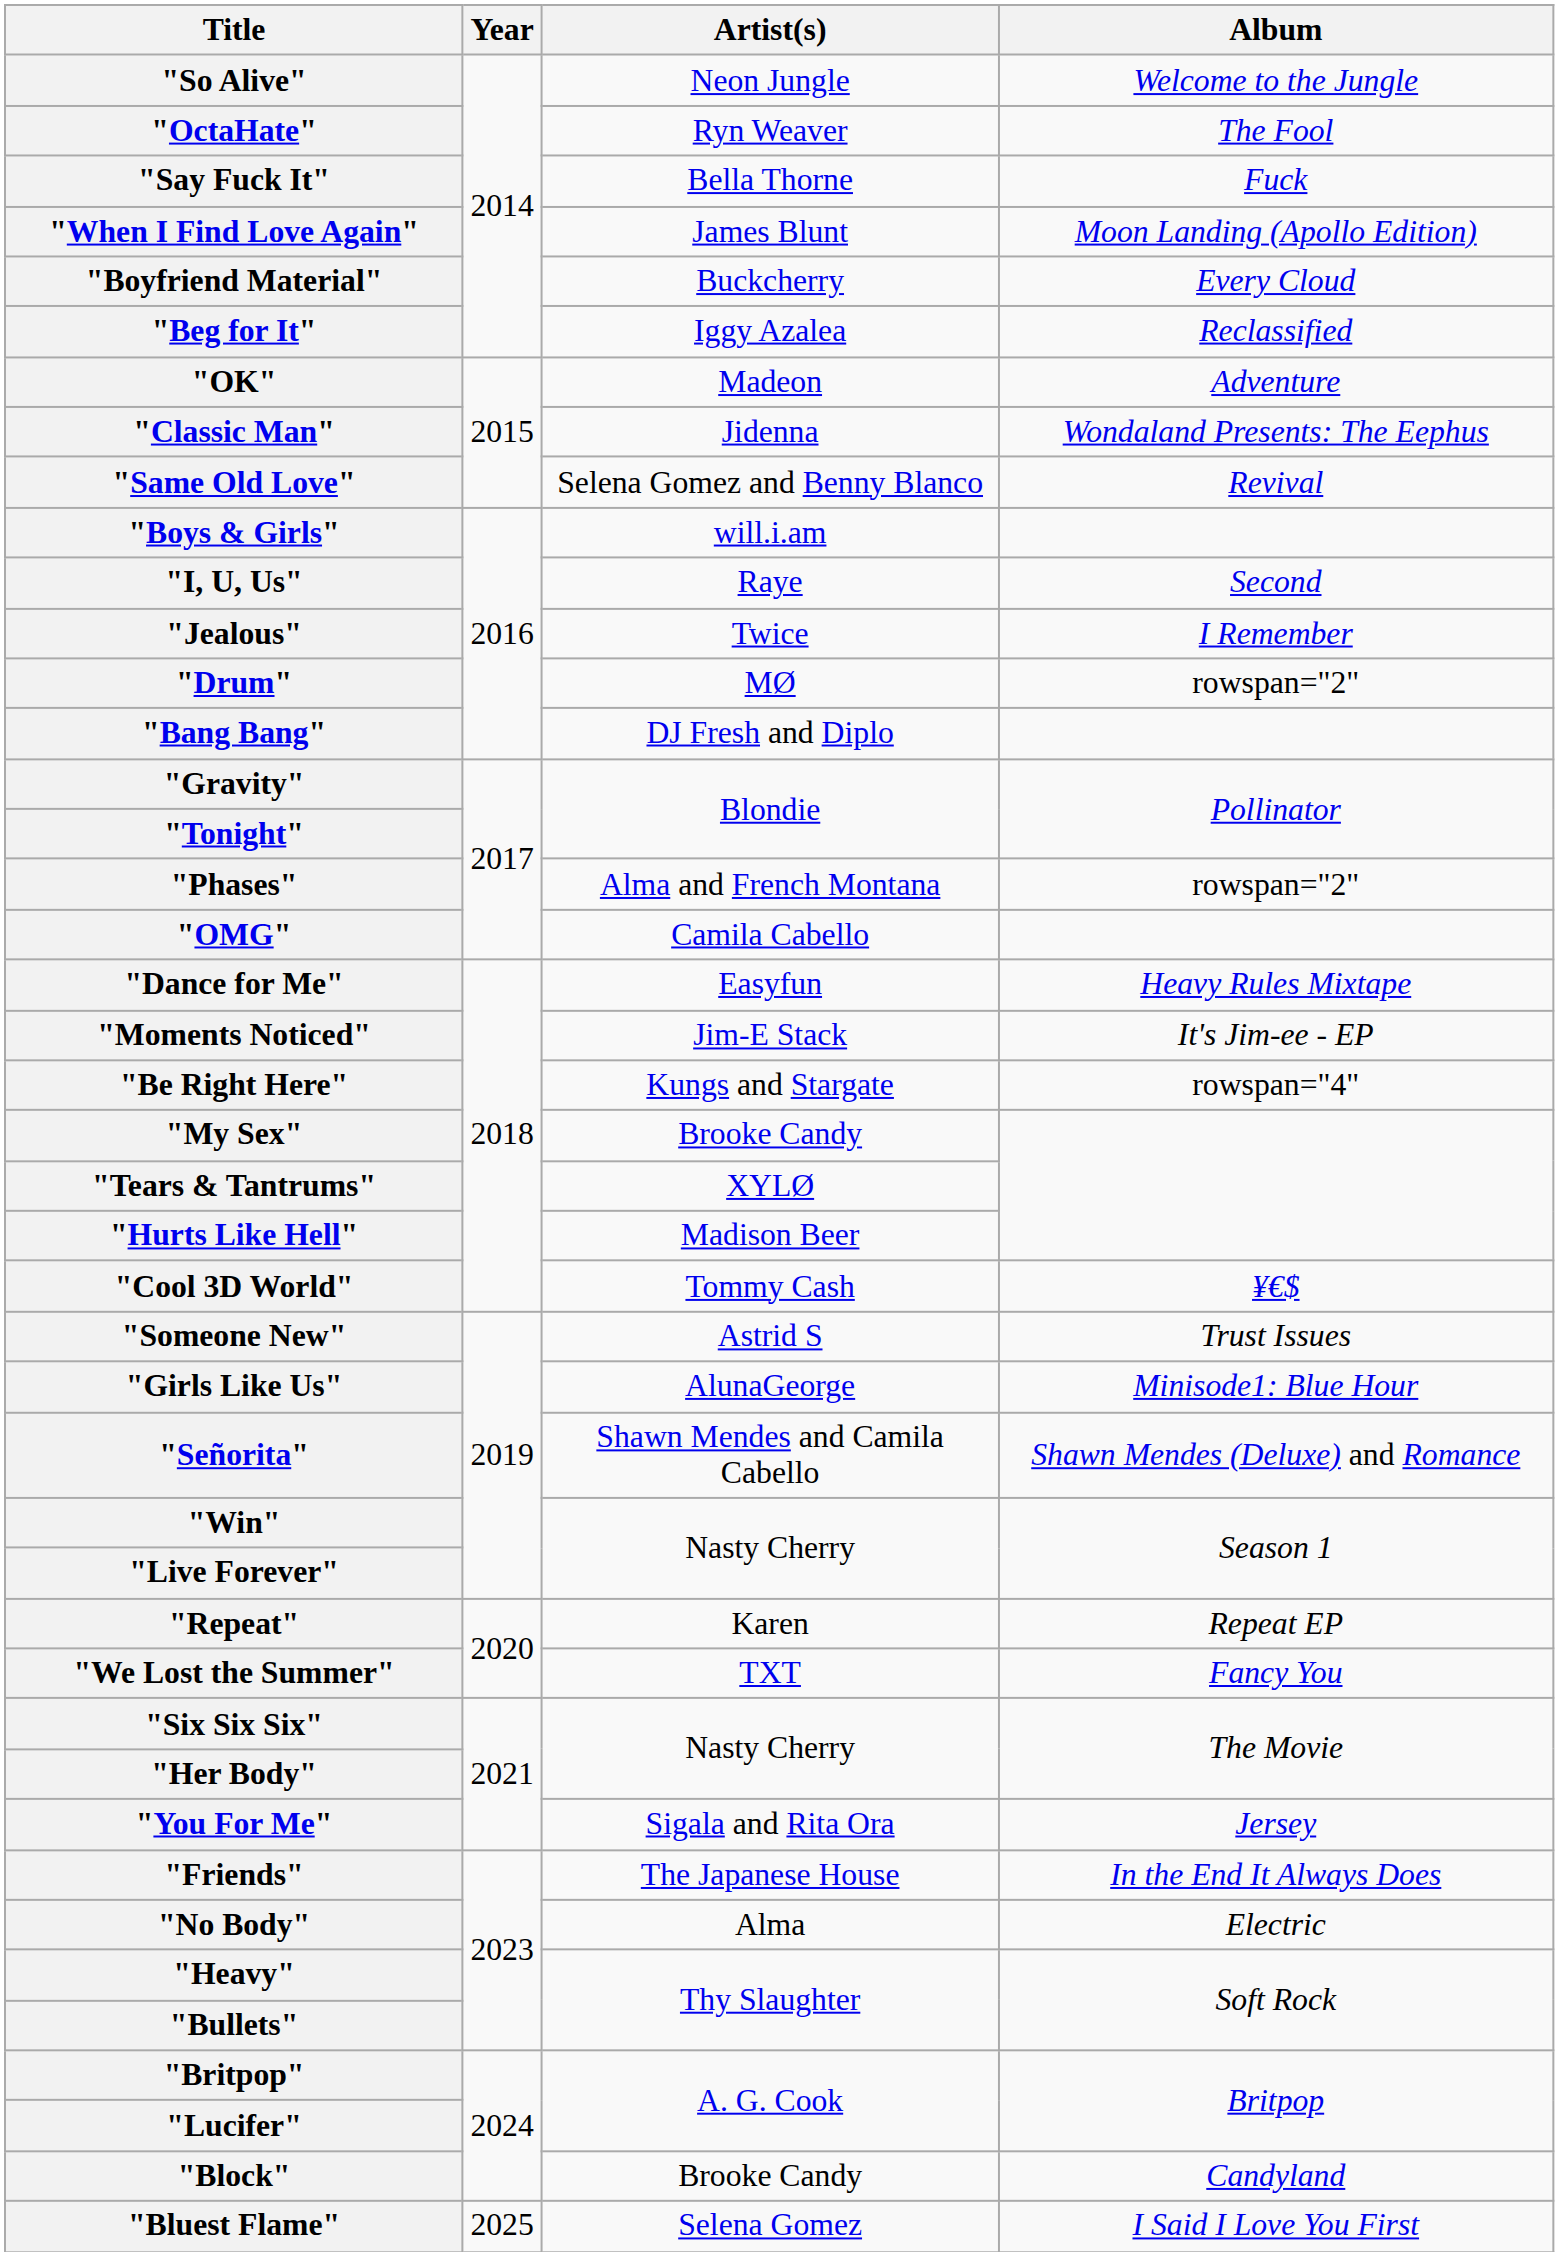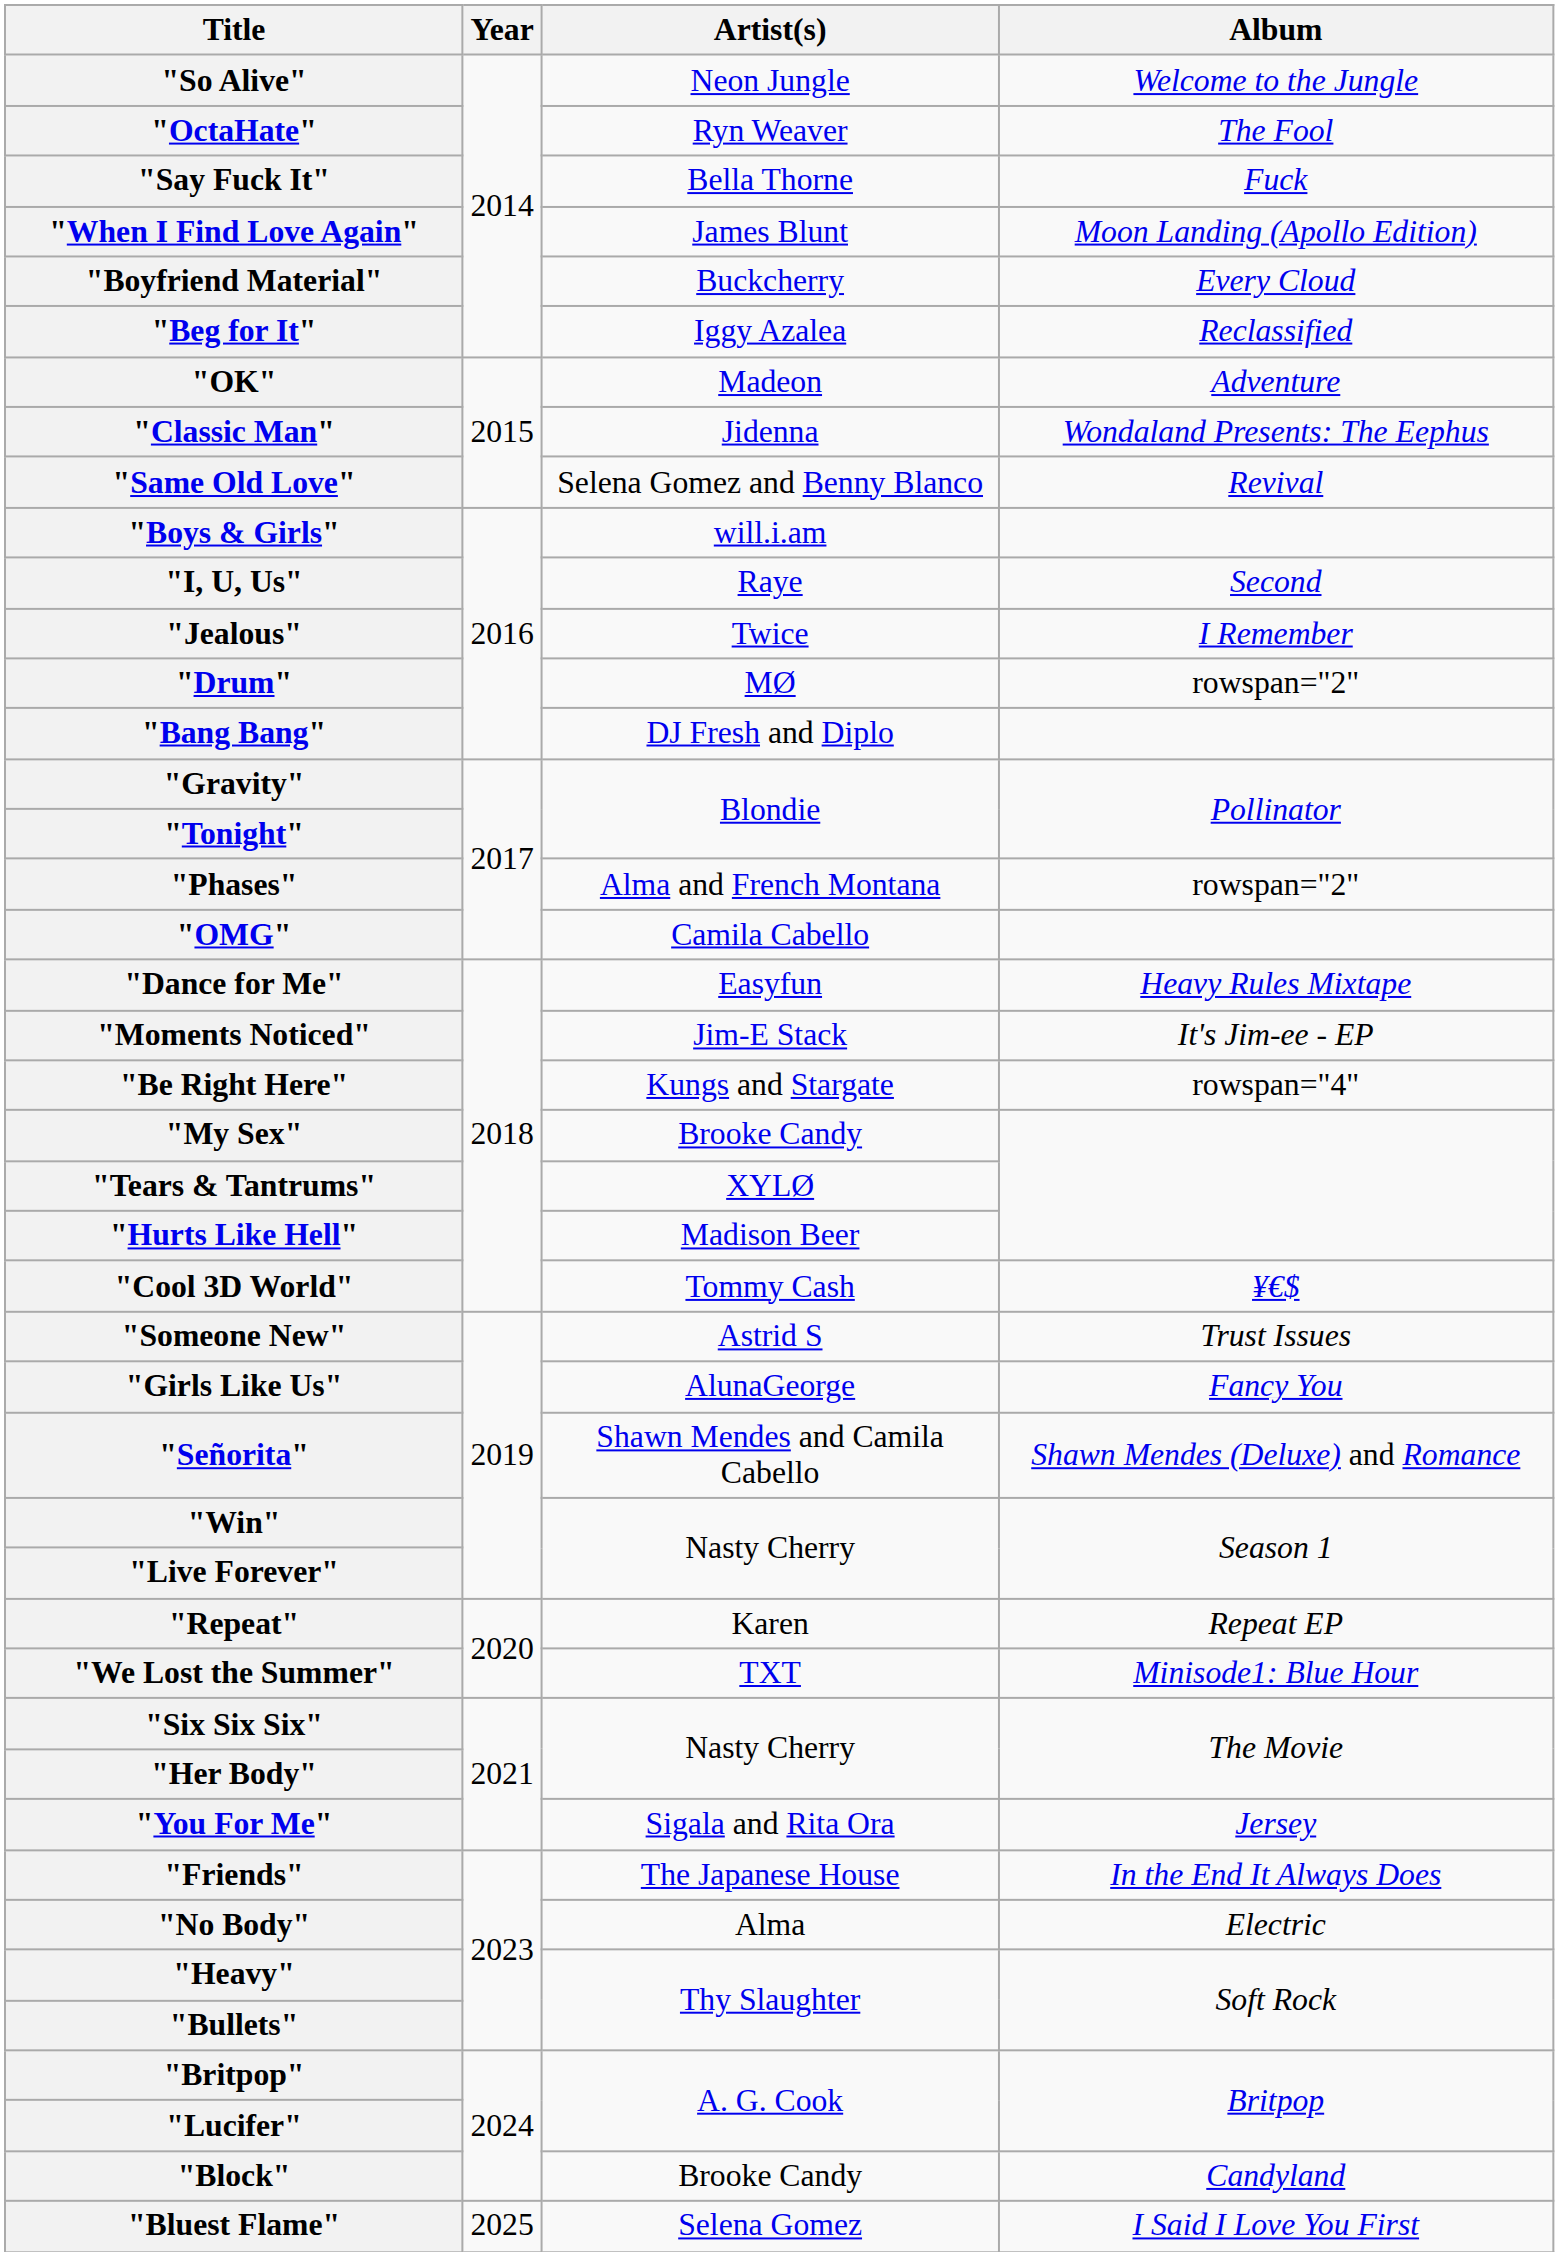(1276, 1386) Minisode1: Blue Hour -> (1276, 1386) Fancy You
(1276, 1673) Fancy You -> (1276, 1673) Minisode1: Blue Hour
